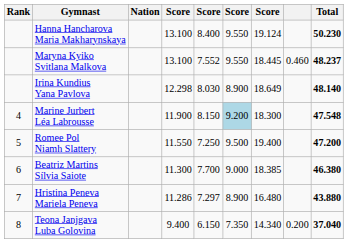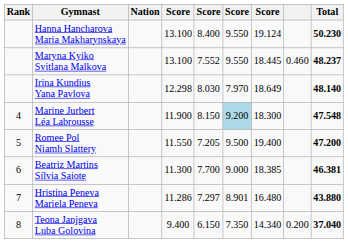(237, 88) 8.900 -> (237, 88) 7.970
(209, 143) 7.250 -> (209, 143) 7.205
(327, 170) 46.380 -> (327, 170) 46.381
(237, 198) 8.900 -> (237, 198) 8.901
